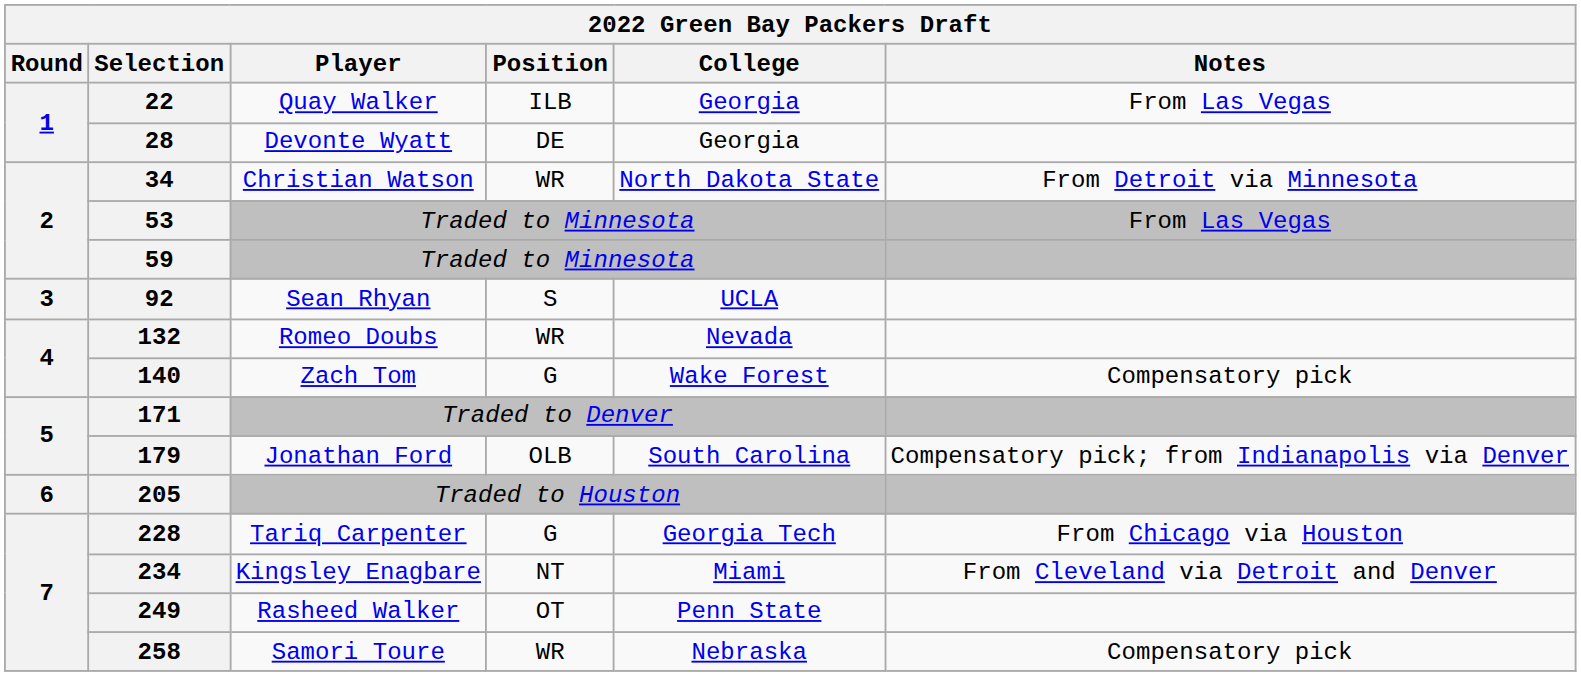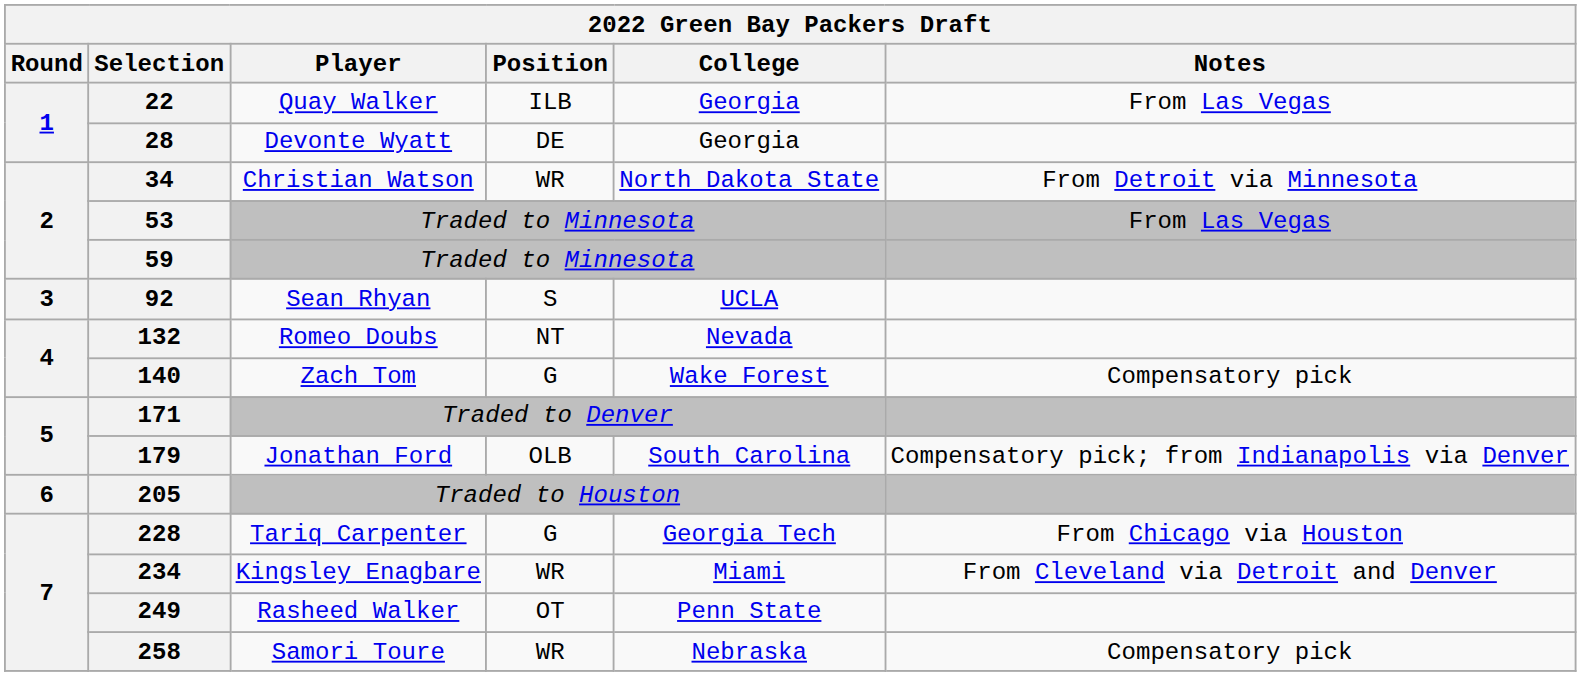(550, 338) WR -> (550, 338) NT
(550, 573) NT -> (550, 573) WR
